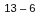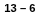(20, 8) normal -> (20, 8) bold
